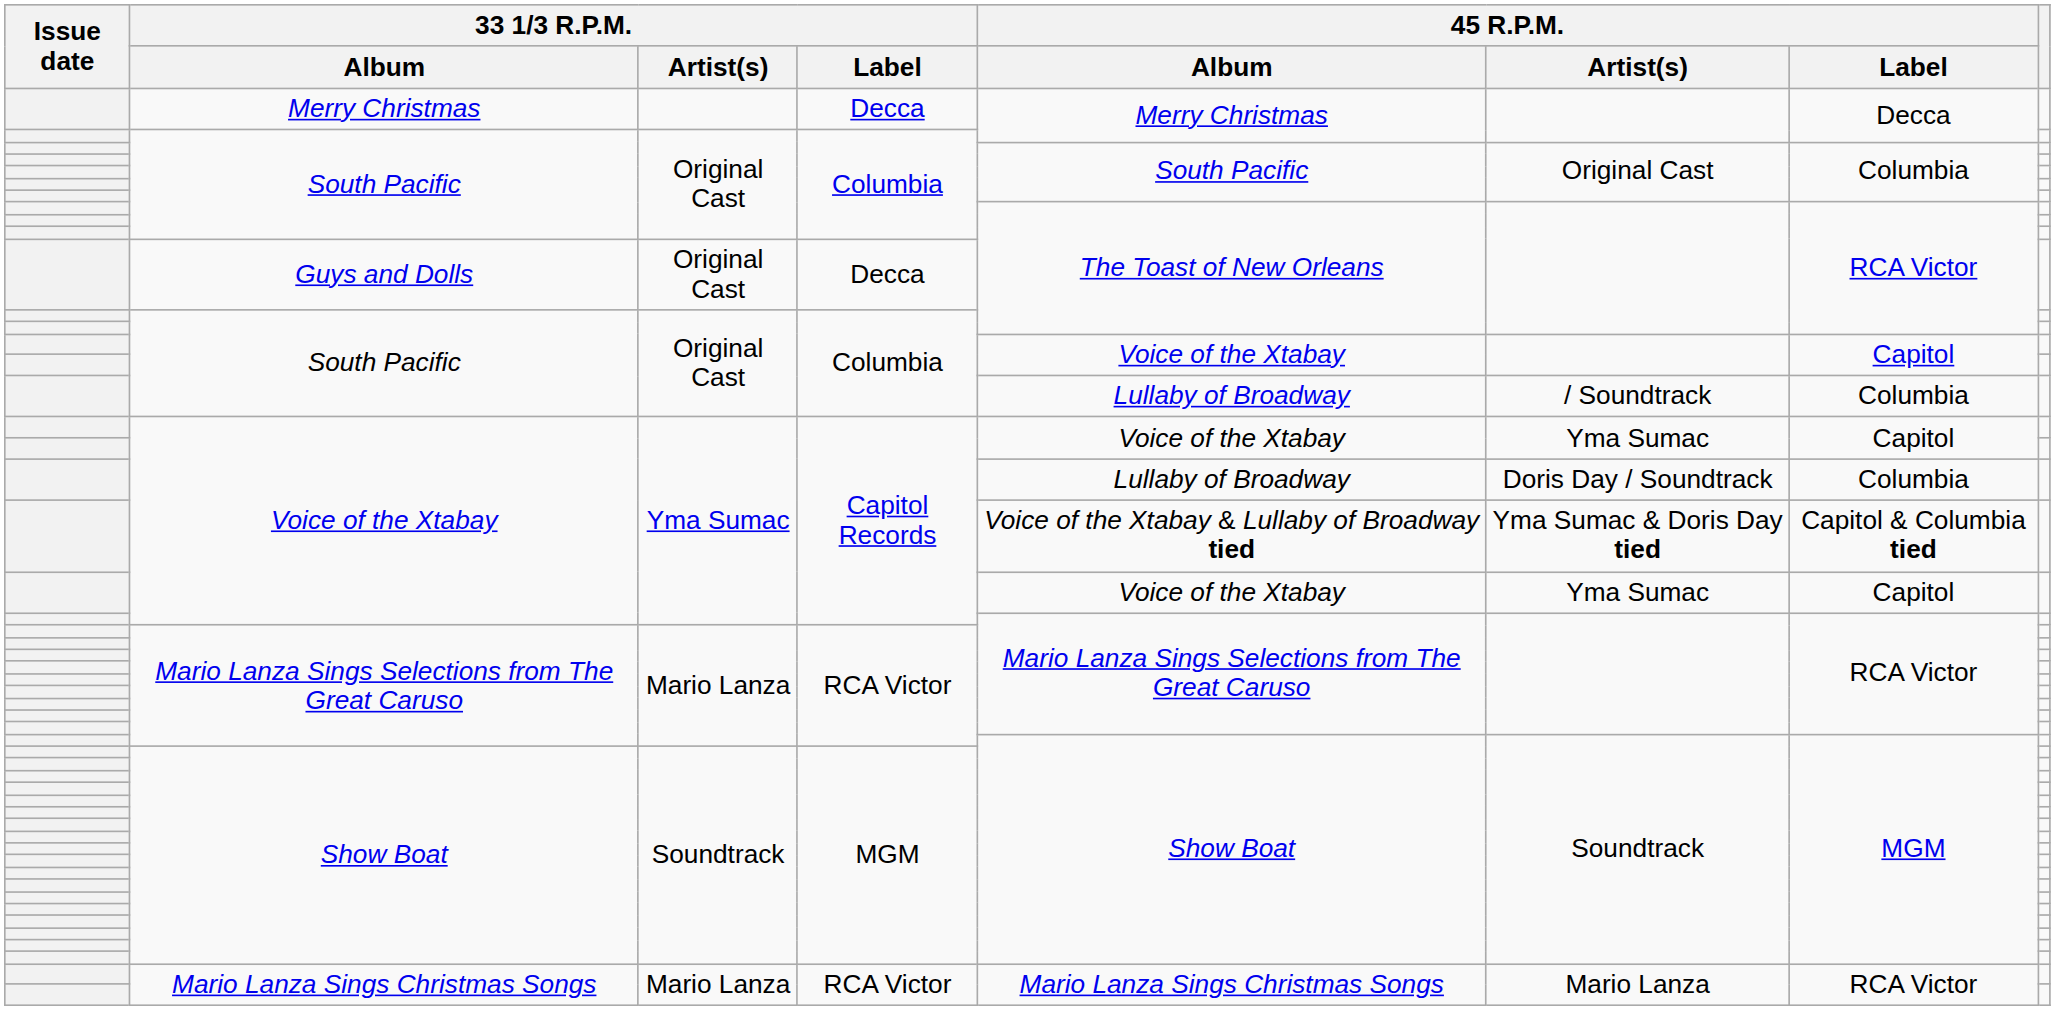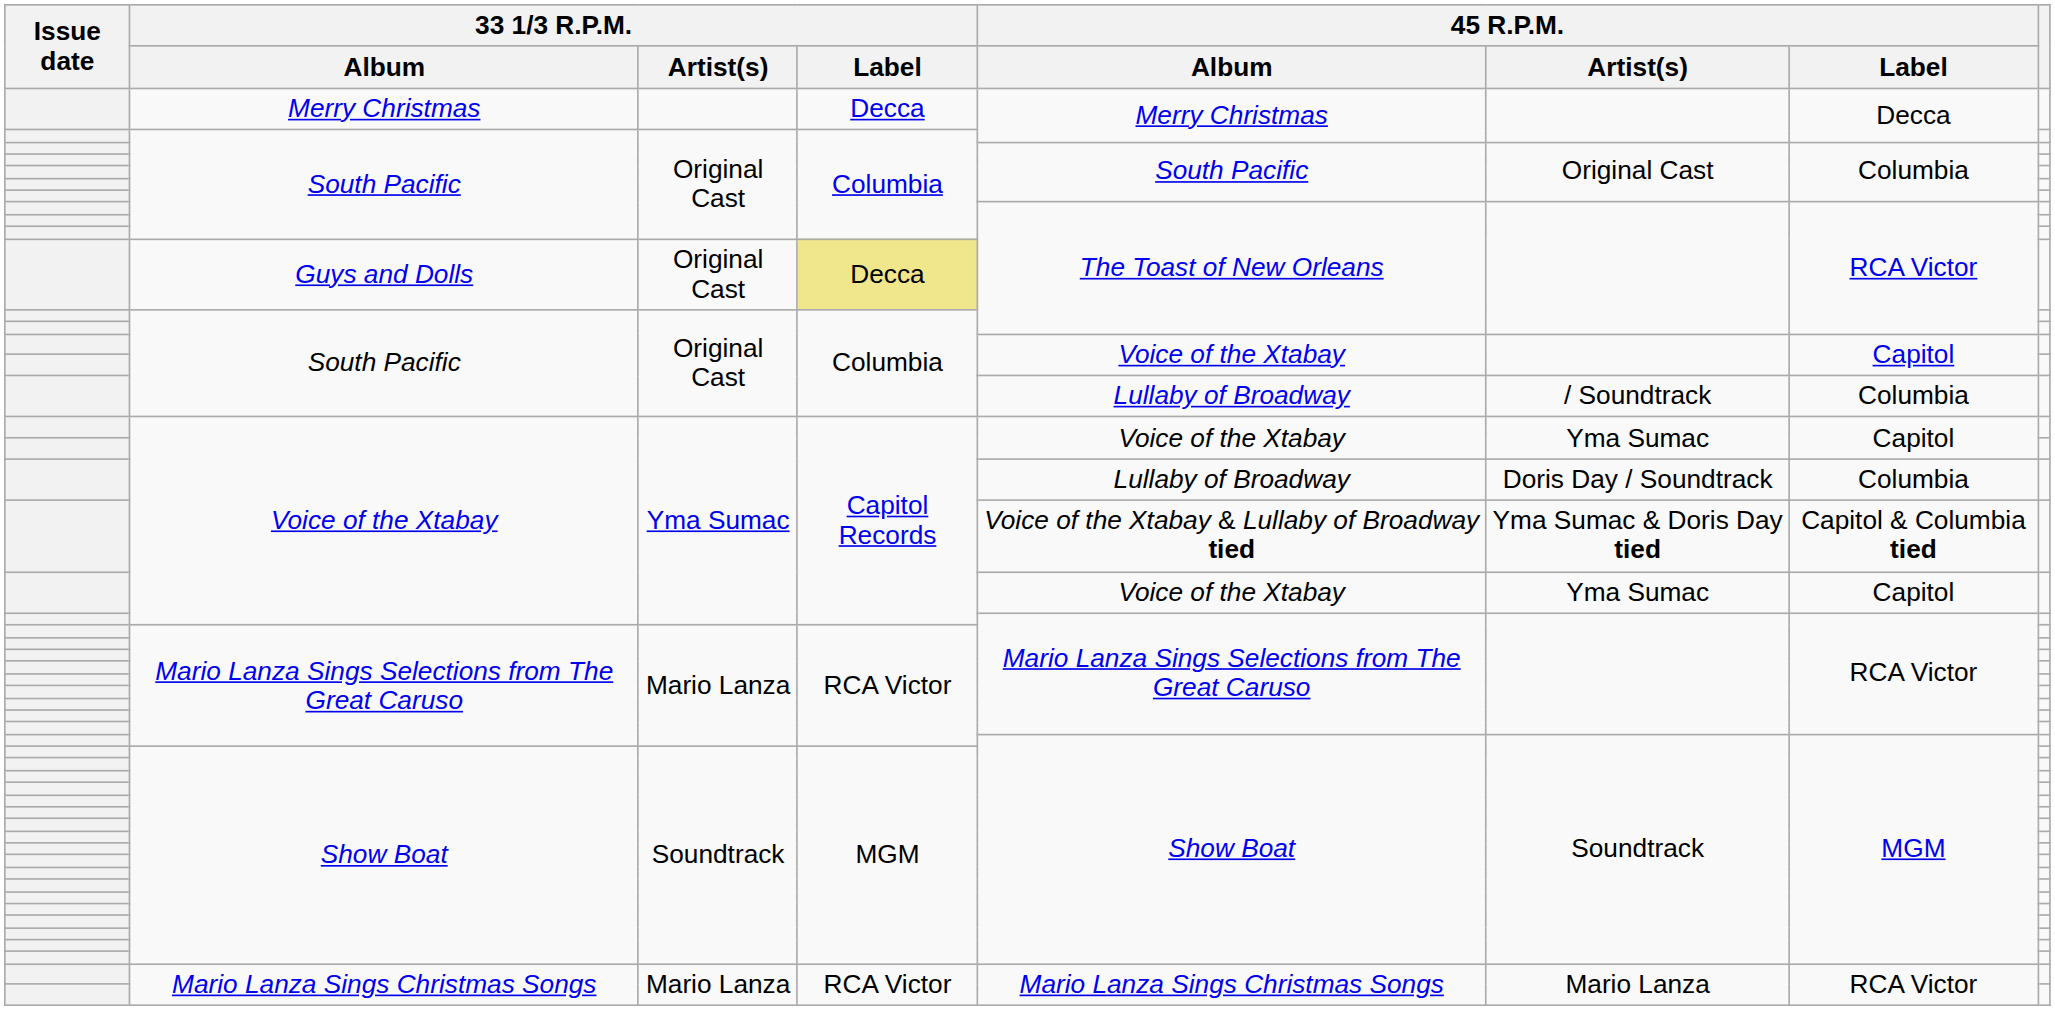(887, 273) no background -> (887, 273) khaki background
